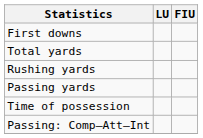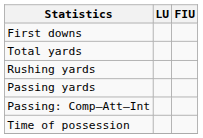rows swapped: (79, 125) <-> (68, 106)
